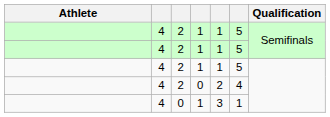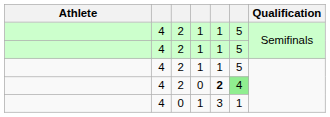(220, 85) normal -> (220, 85) bold
(239, 85) no background -> (239, 85) lightgreen background
